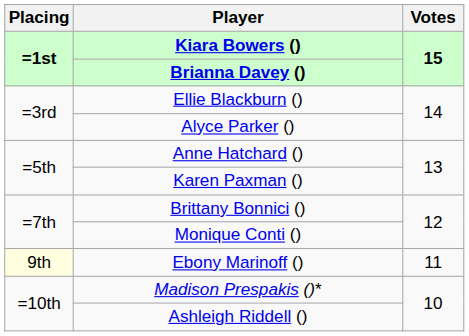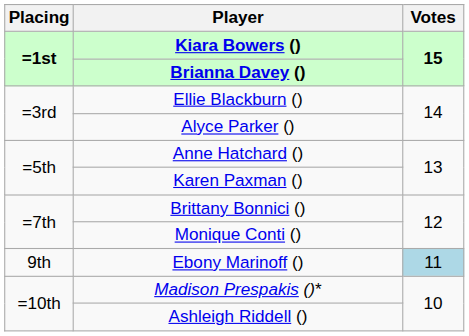(39, 262) lightyellow background -> (39, 262) no background
(433, 262) no background -> (433, 262) lightblue background
